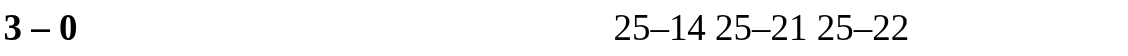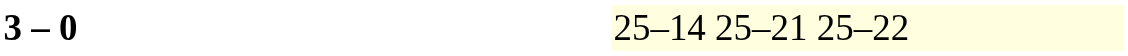(761, 27) no background -> (761, 27) lightyellow background
